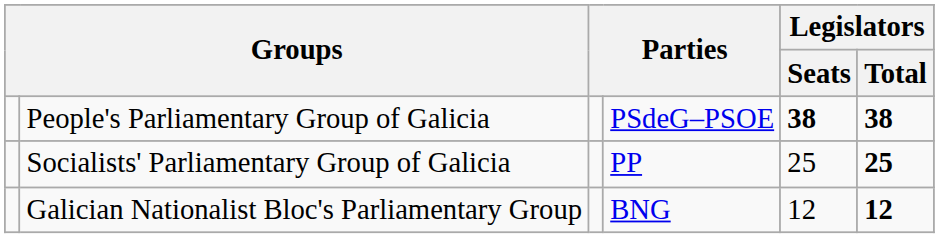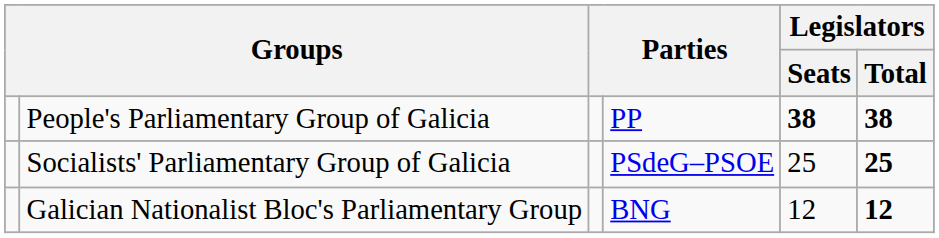(692, 118) PSdeG–PSOE -> (626, 118) PP
(626, 163) PP -> (692, 163) PSdeG–PSOE
